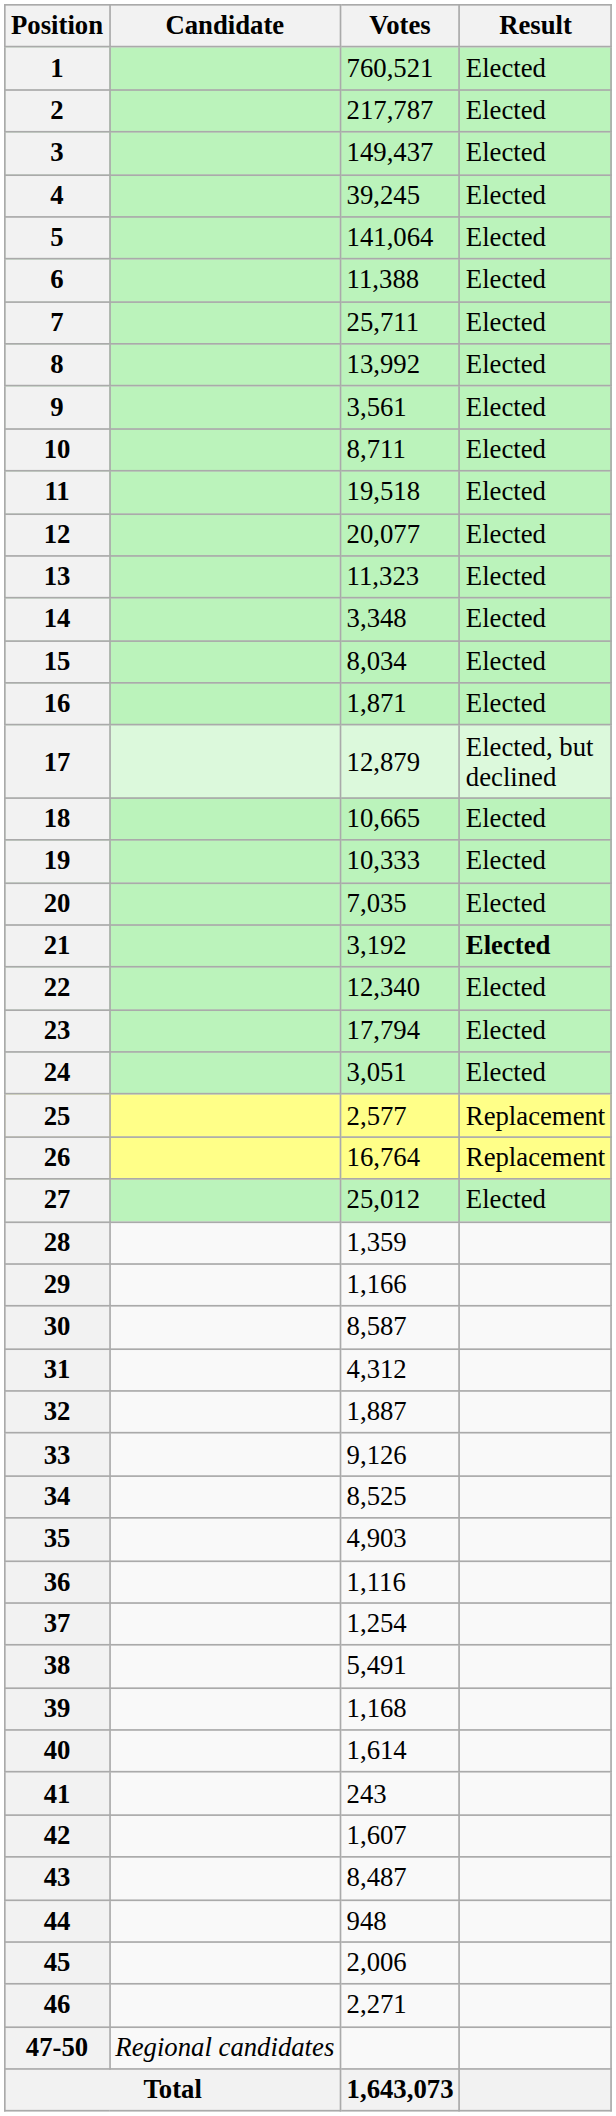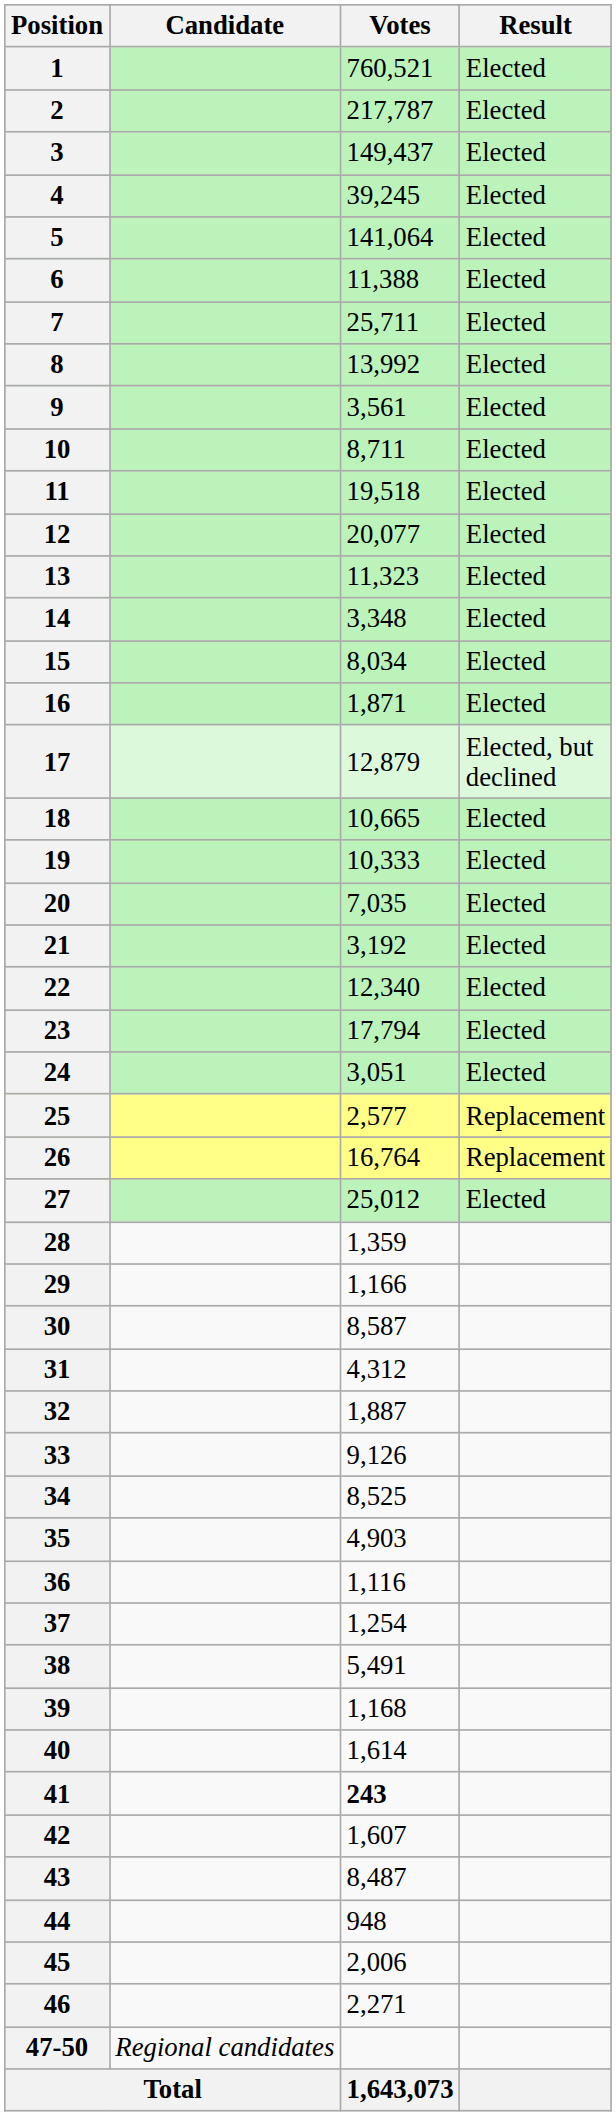(508, 945) bold -> (506, 945) normal
(367, 1793) normal -> (367, 1793) bold
